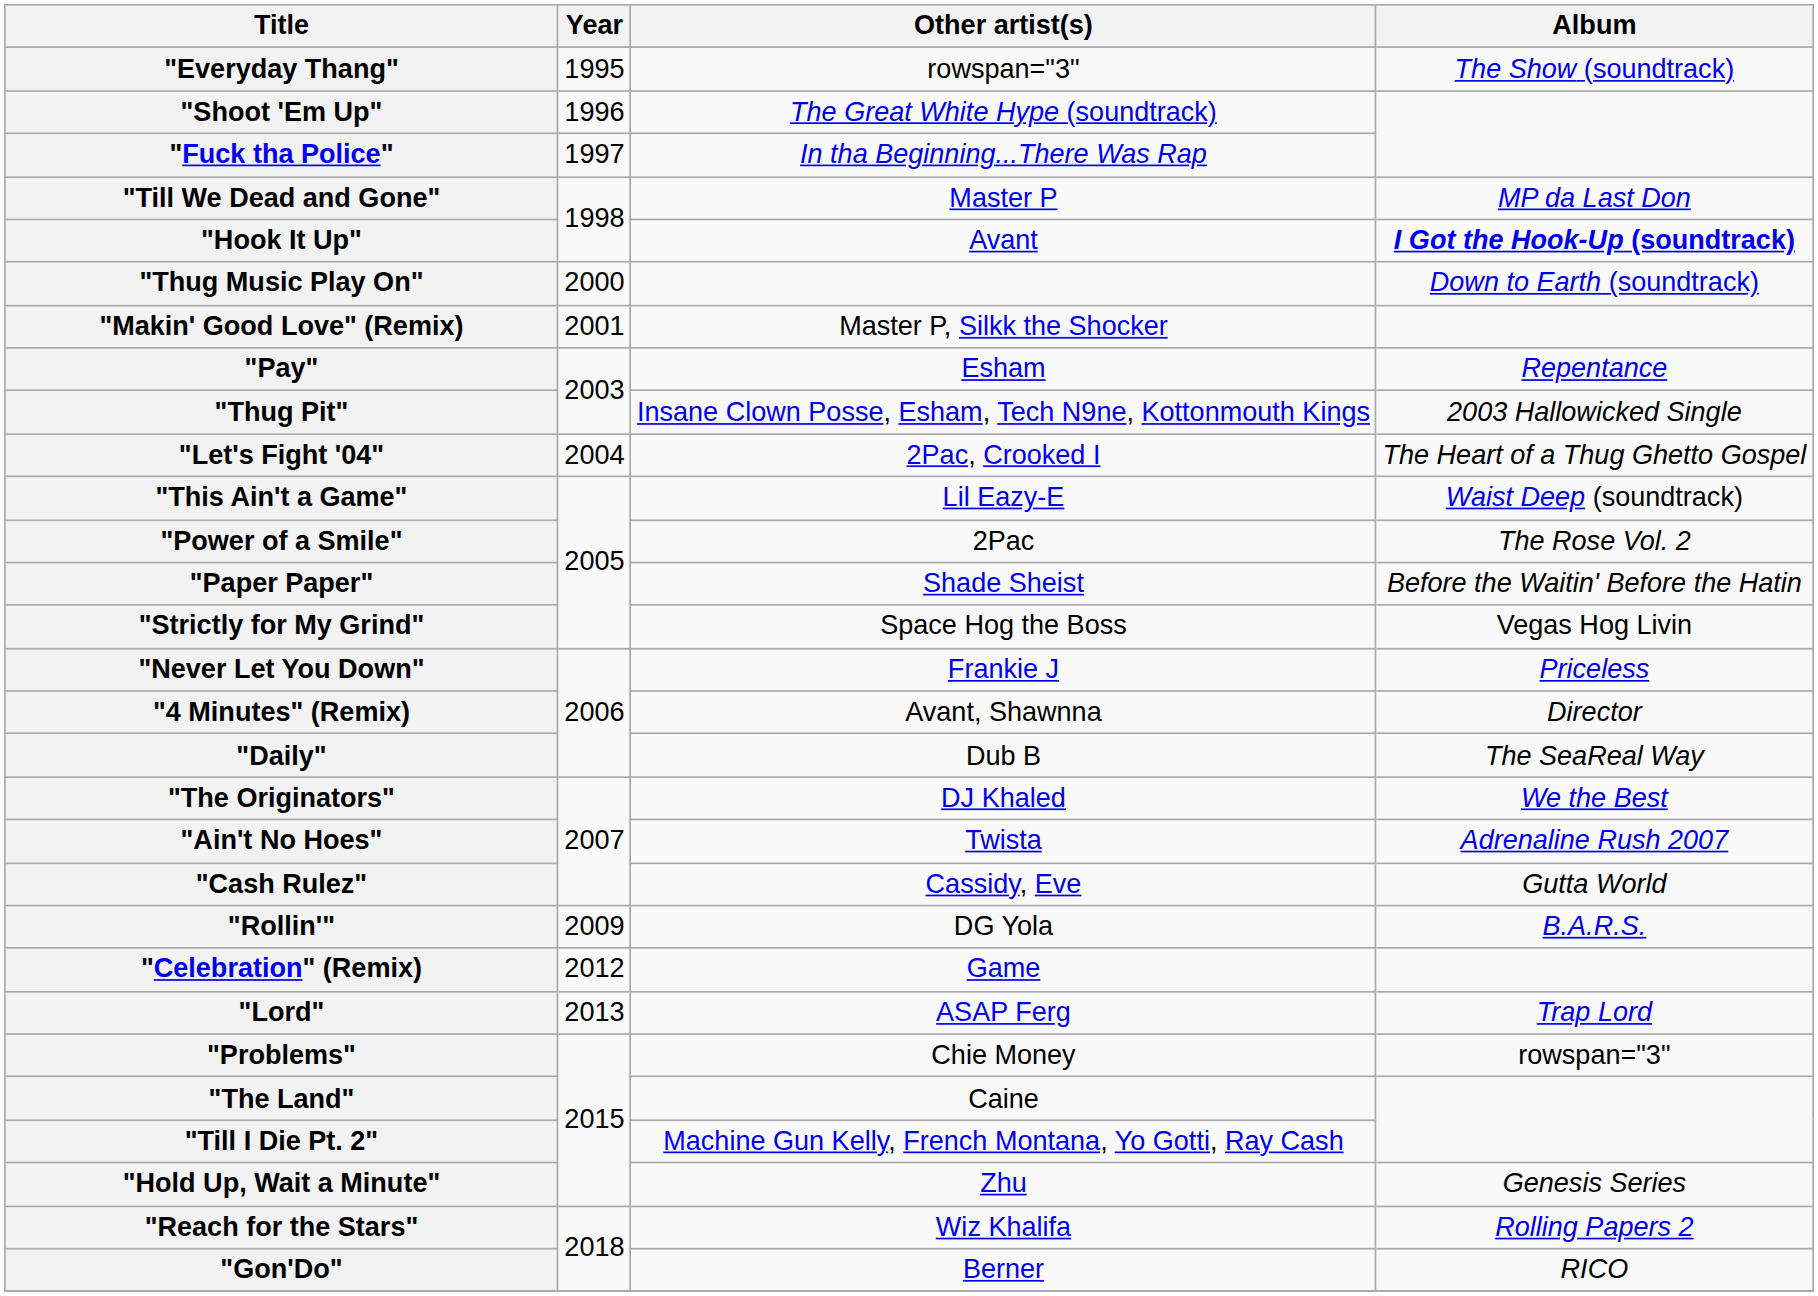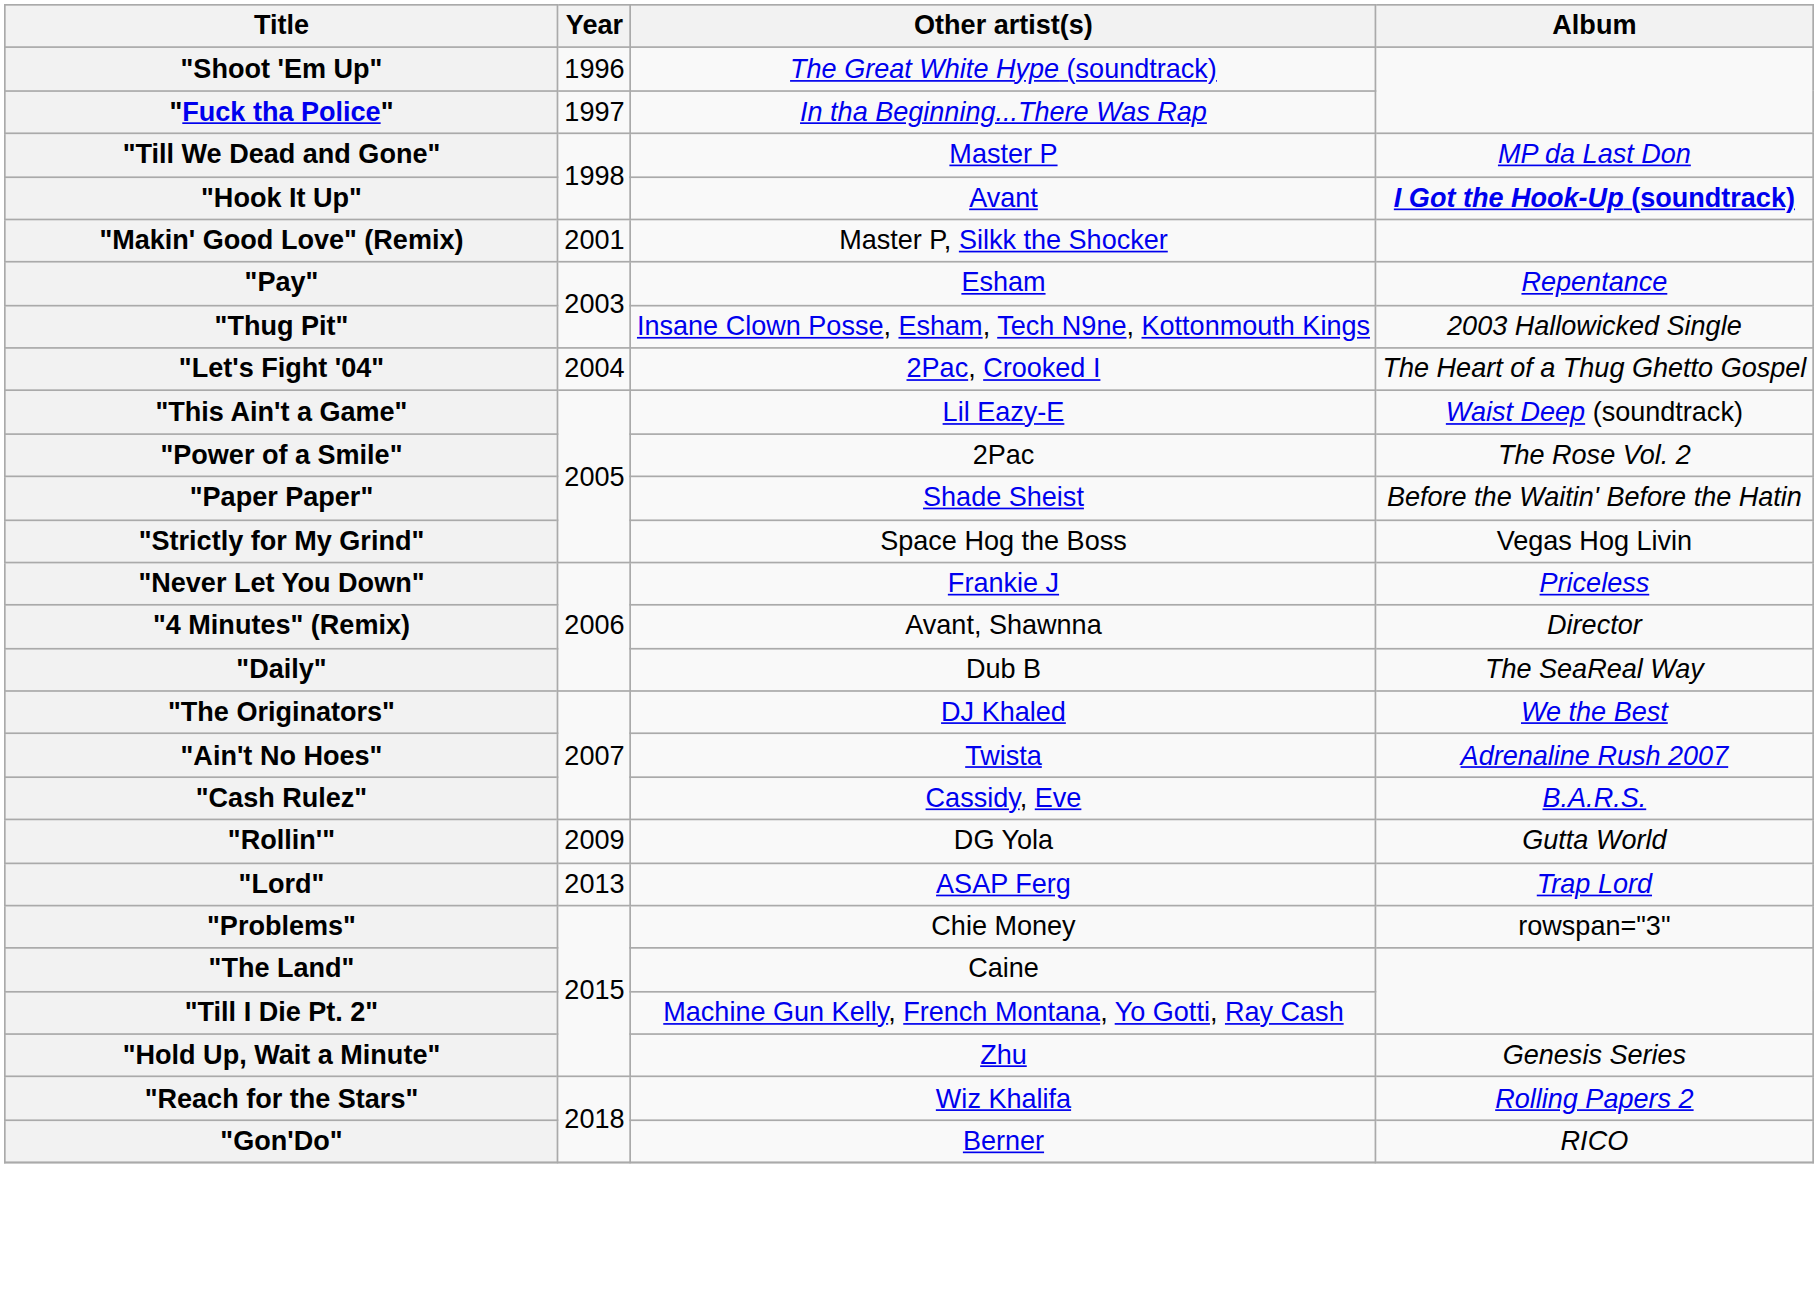- row: (281, 68)
- row: (281, 283)
(1594, 883) Gutta World -> (1594, 797) B.A.R.S.
(1594, 926) B.A.R.S. -> (1594, 840) Gutta World
- row: (281, 969)
